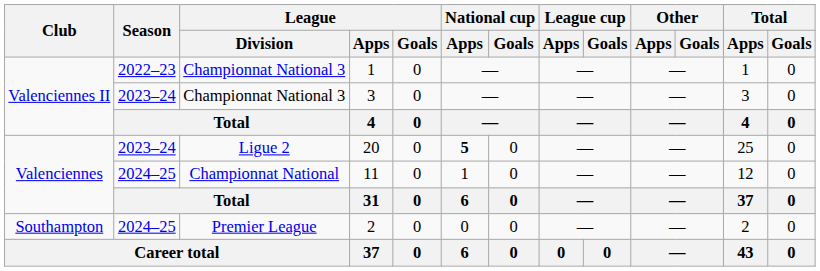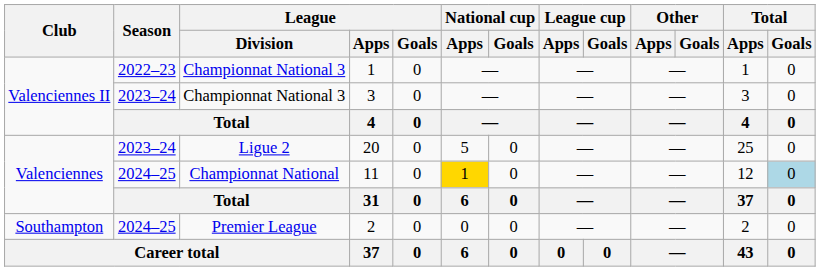(465, 148) bold -> (465, 148) normal
(465, 174) no background -> (465, 174) gold background
(791, 174) no background -> (791, 174) lightblue background
